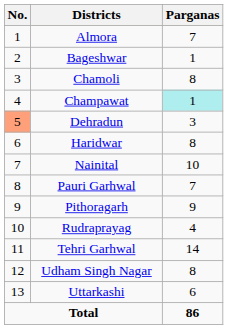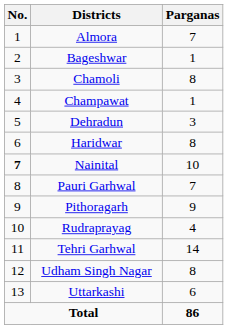(193, 100) paleturquoise background -> (193, 100) no background
(17, 121) lightsalmon background -> (17, 121) no background
(17, 164) normal -> (17, 164) bold
